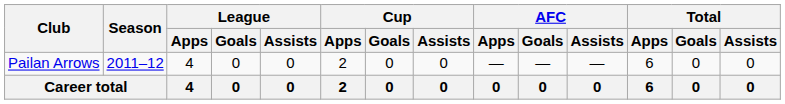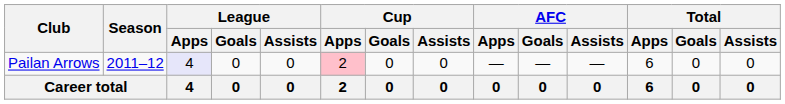(189, 64) no background -> (189, 64) lavender background
(343, 64) no background -> (343, 64) pink background
